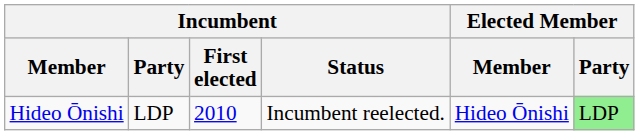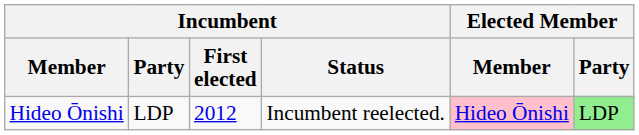(215, 112) 2010 -> (215, 112) 2012
(512, 112) no background -> (512, 112) pink background
